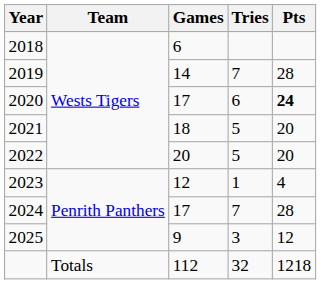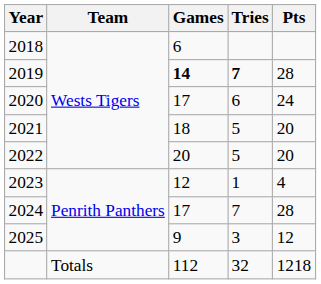(181, 73) normal -> (181, 73) bold
(236, 73) normal -> (236, 73) bold
(285, 100) bold -> (285, 100) normal
